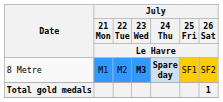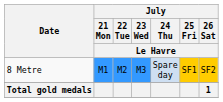(141, 70) bold -> (141, 70) normal
(165, 70) bold -> (165, 70) normal
